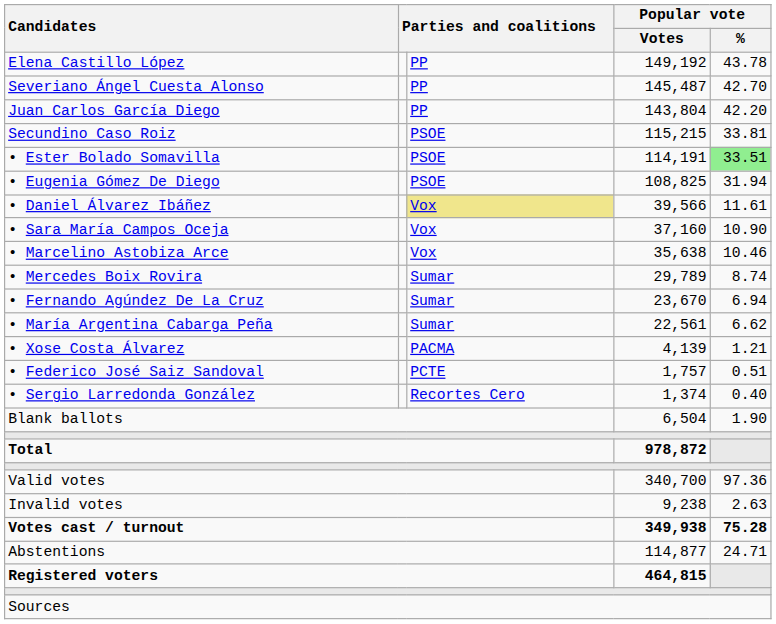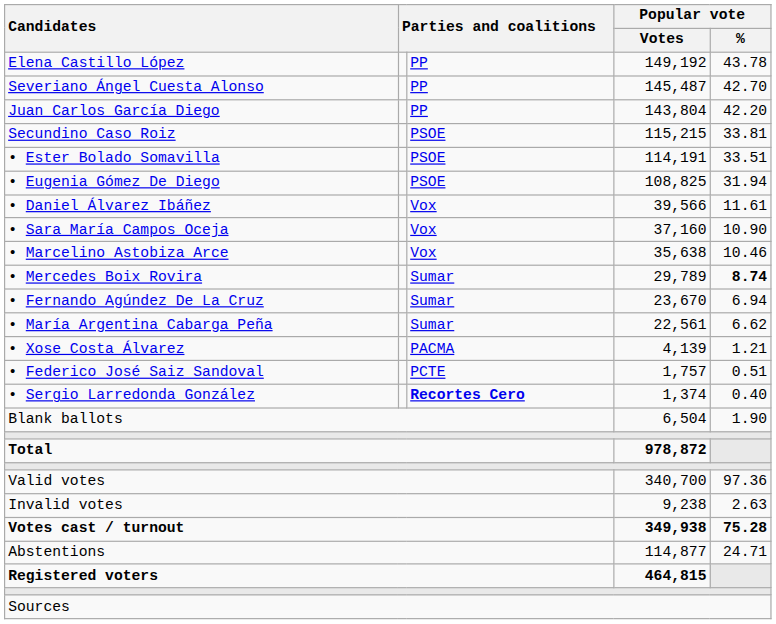(745, 159) lightgreen background -> (745, 159) no background
(423, 207) khaki background -> (423, 207) no background
(749, 278) normal -> (749, 278) bold
(468, 396) normal -> (468, 396) bold
